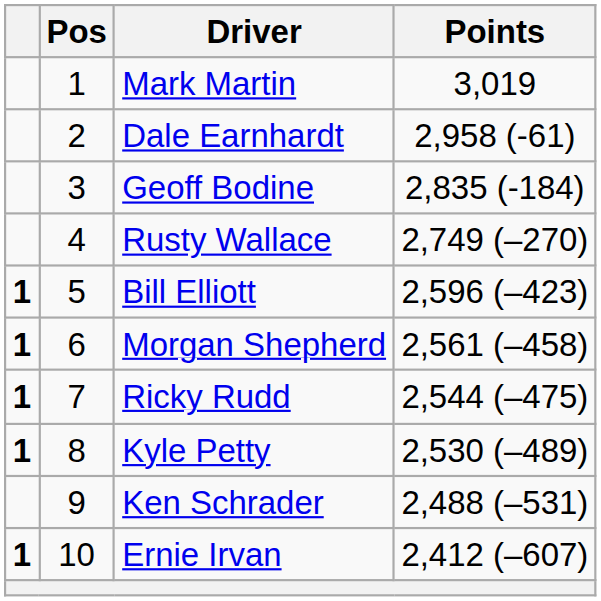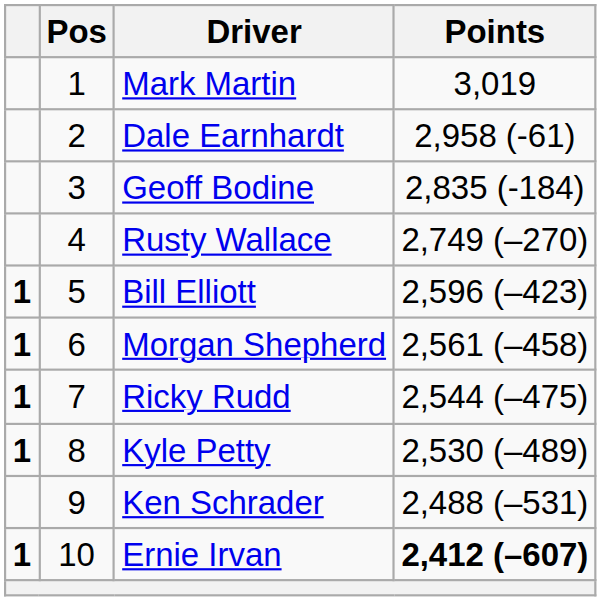(495, 554) normal -> (495, 554) bold
